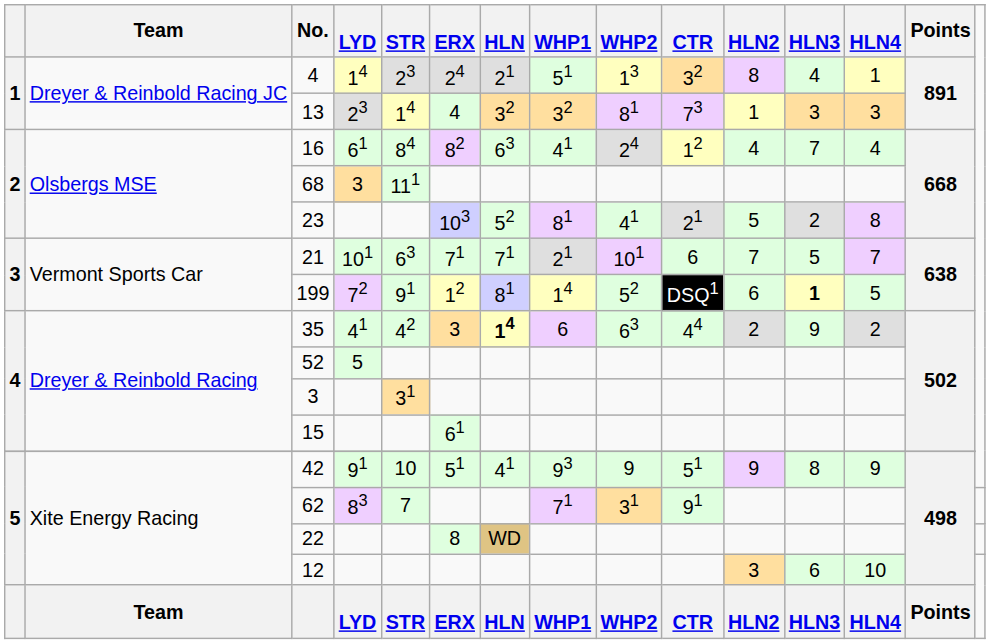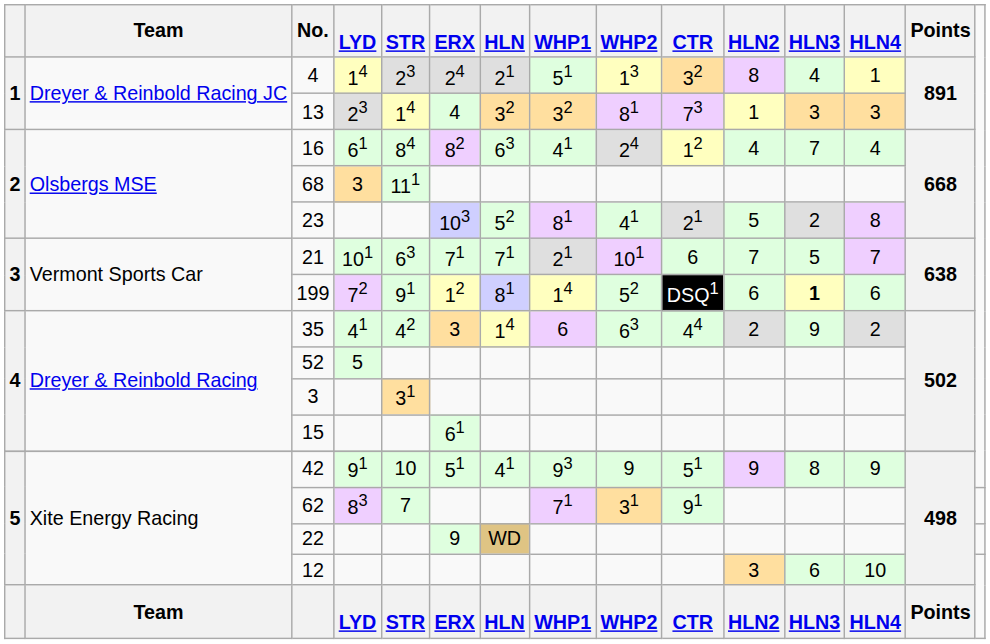(875, 292) 5 -> (875, 292) 6
(505, 329) bold -> (505, 329) normal
(455, 538) 8 -> (455, 538) 9
